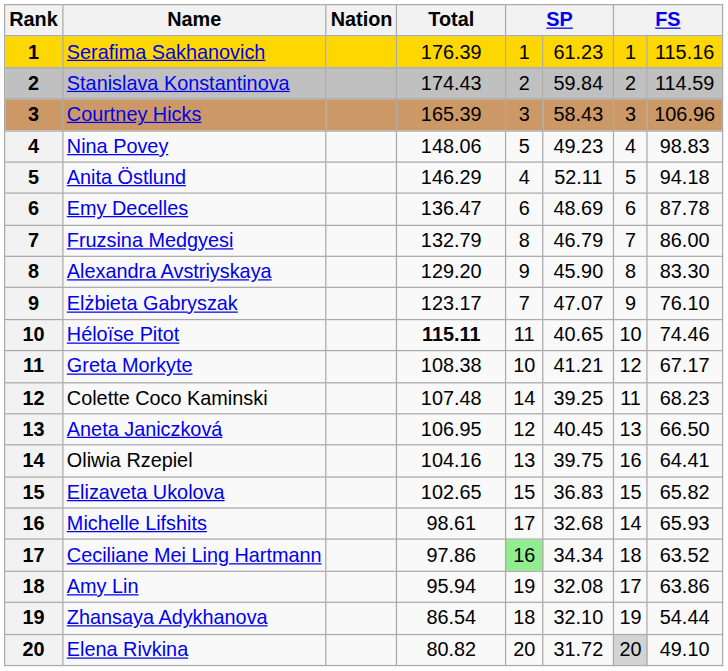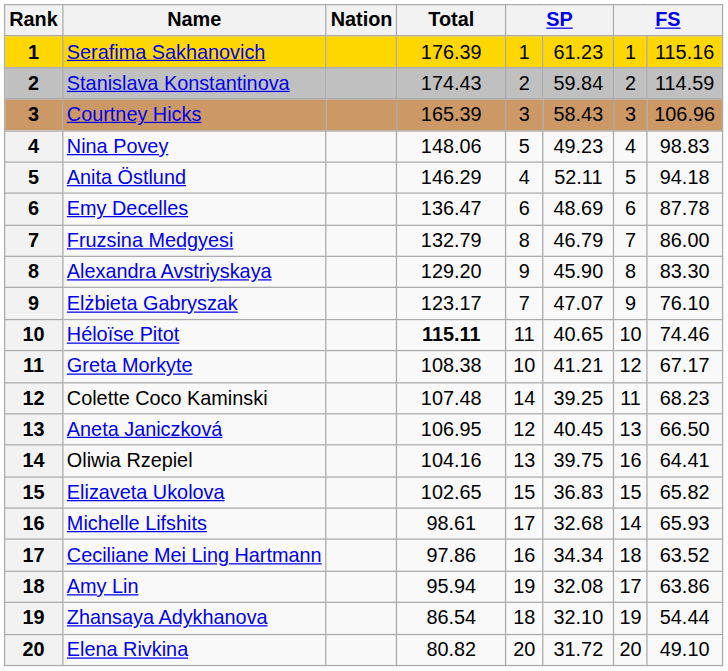(524, 555) lightgreen background -> (524, 555) no background
(630, 649) lightgrey background -> (630, 649) no background
